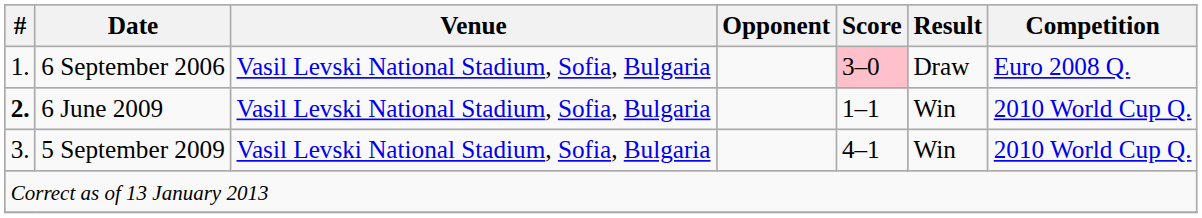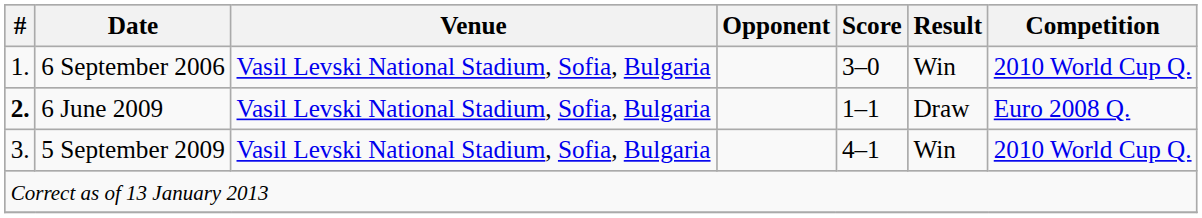(861, 67) pink background -> (861, 67) no background
(941, 67) Draw -> (935, 67) Win
(1062, 67) Euro 2008 Q. -> (1093, 67) 2010 World Cup Q.
(935, 108) Win -> (941, 108) Draw
(1093, 108) 2010 World Cup Q. -> (1062, 108) Euro 2008 Q.
